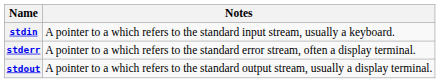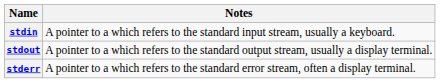rows swapped: (23, 68) <-> (23, 50)
